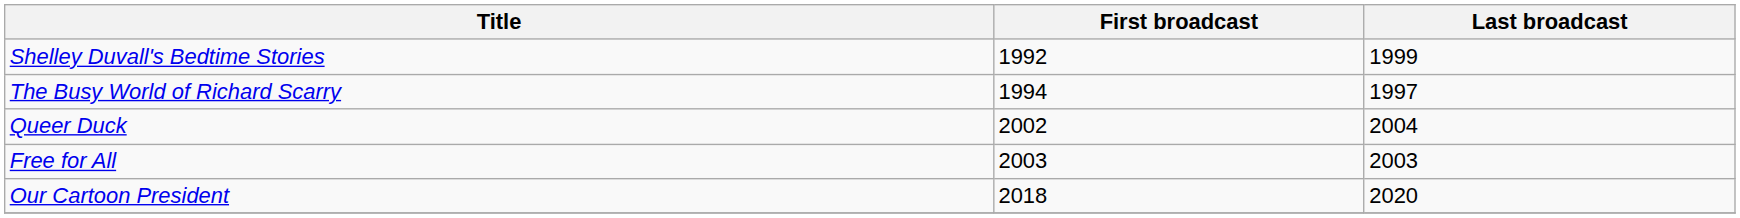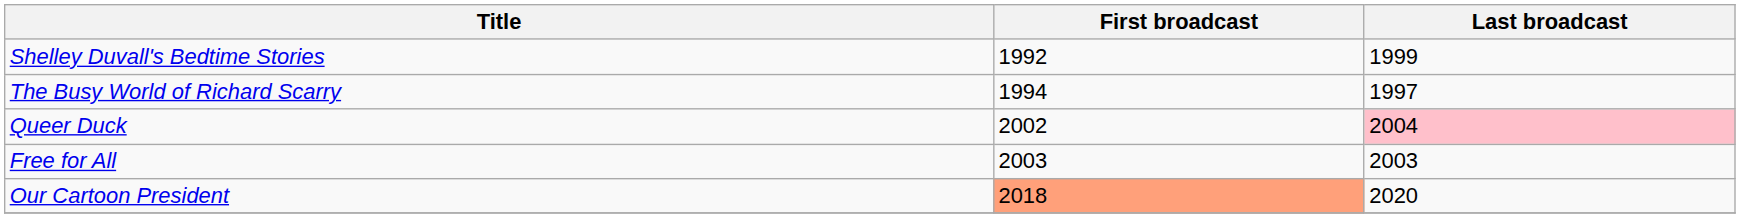(1394, 126) no background -> (1394, 126) pink background
(1023, 195) no background -> (1023, 195) lightsalmon background
